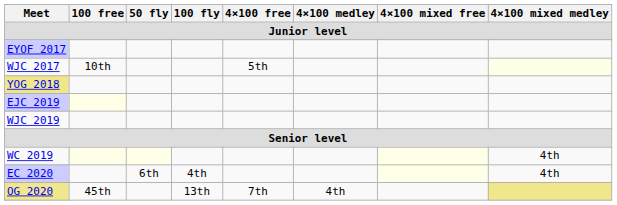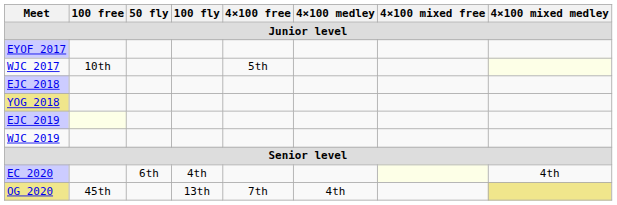+ row: (33, 85)
- row: (30, 156)
